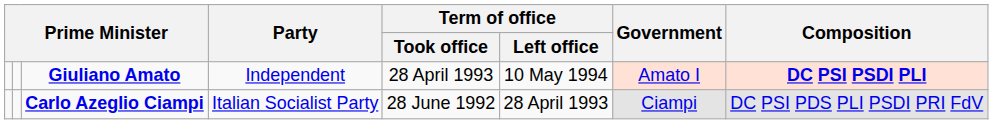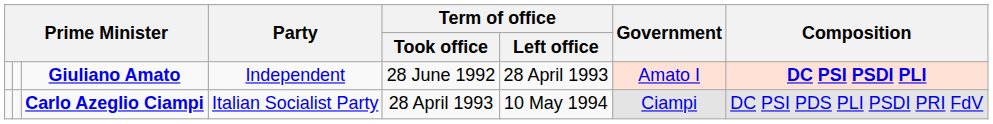(441, 75) 28 April 1993 -> (441, 75) 28 June 1992
(556, 75) 10 May 1994 -> (556, 75) 28 April 1993
(441, 103) 28 June 1992 -> (441, 103) 28 April 1993
(556, 103) 28 April 1993 -> (556, 103) 10 May 1994
